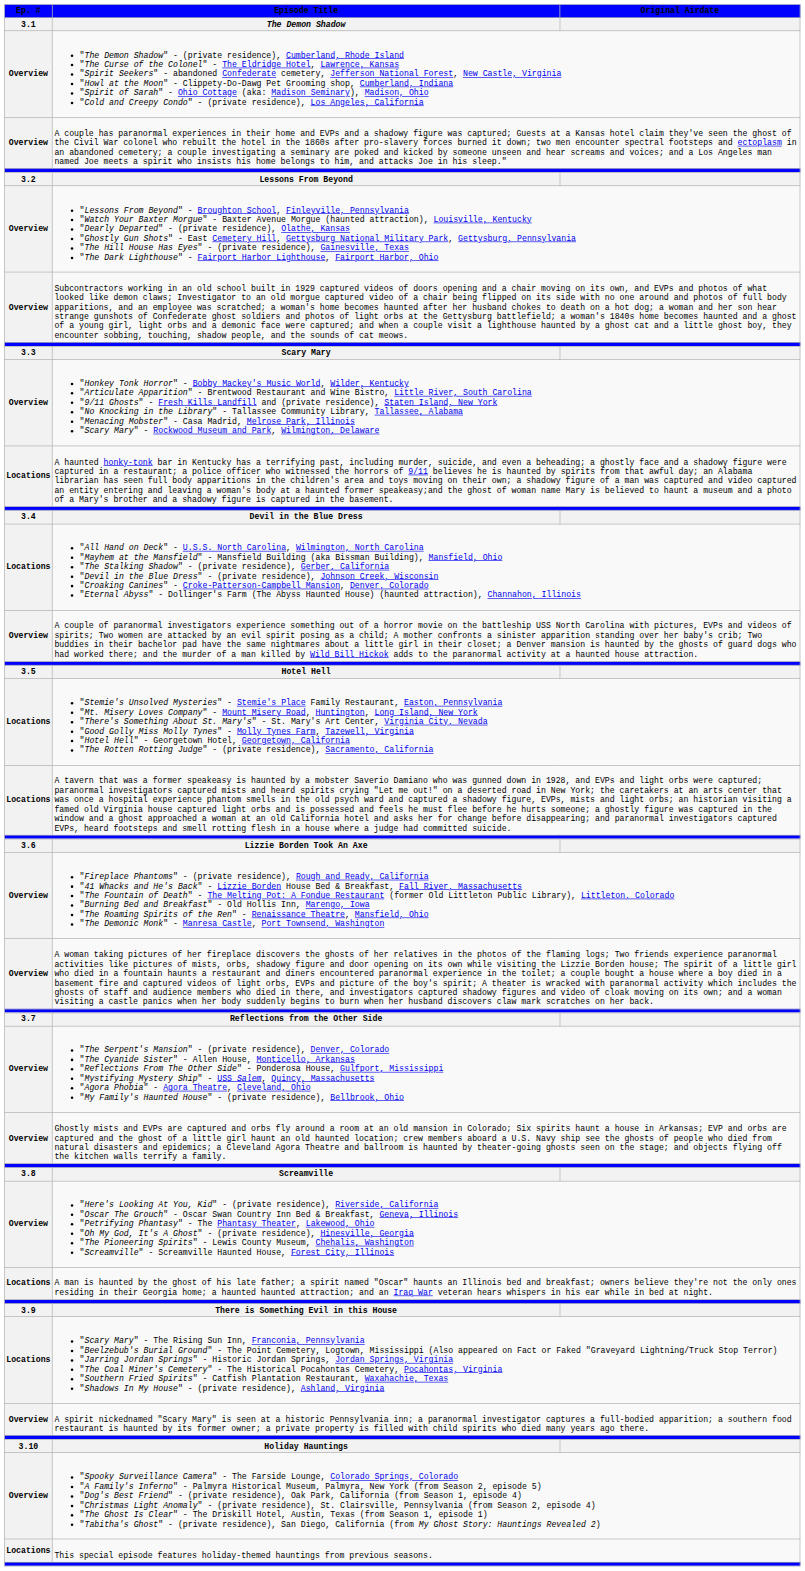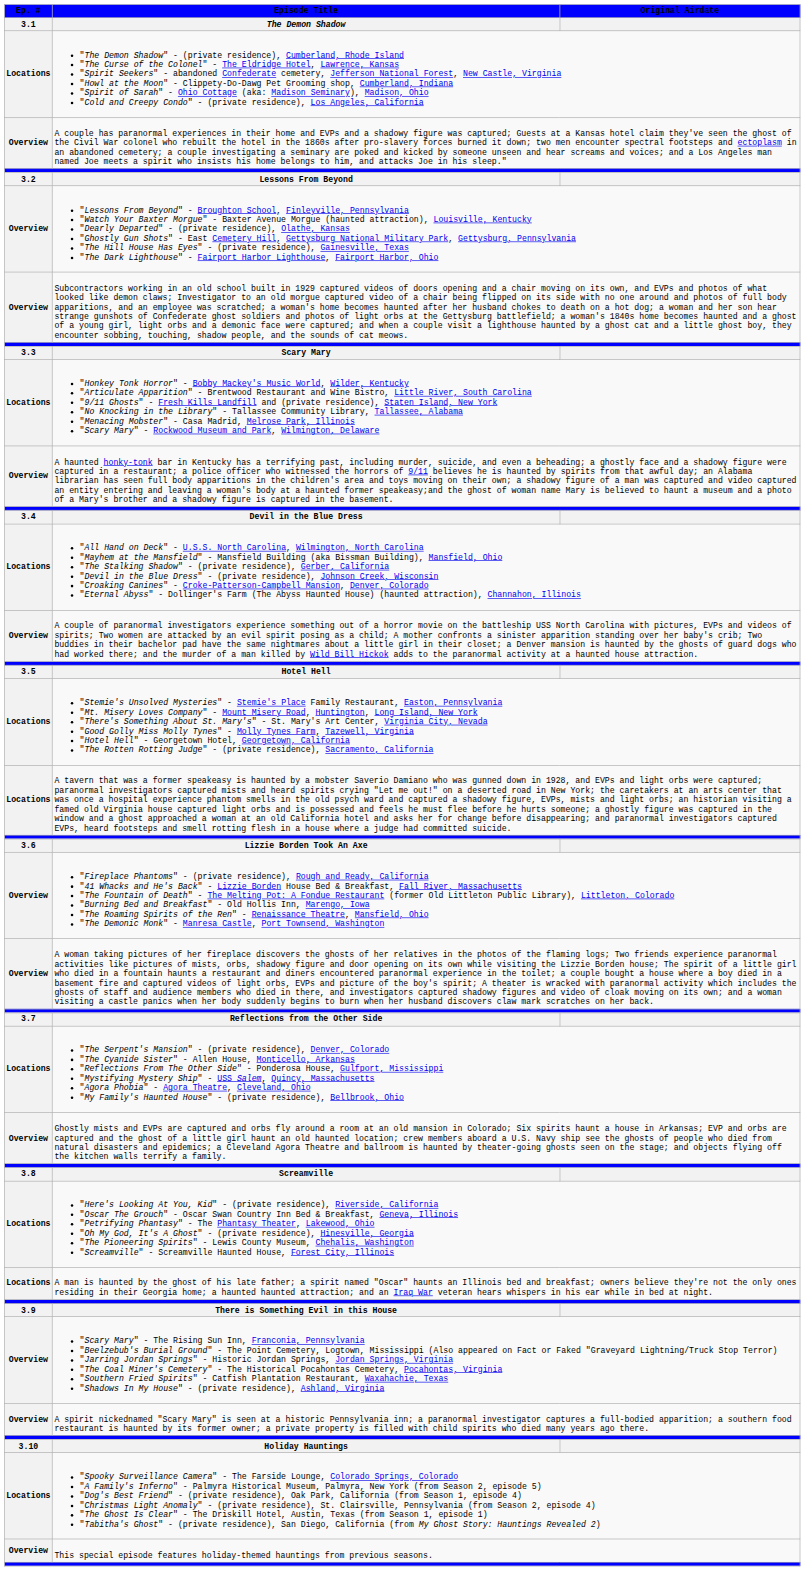(28, 74) Overview -> (28, 74) Locations
(28, 403) Overview -> (28, 403) Locations
(28, 476) Locations -> (28, 476) Overview
(28, 1069) Overview -> (28, 1069) Locations
(28, 1224) Overview -> (28, 1224) Locations
(28, 1360) Locations -> (28, 1360) Overview
(28, 1496) Overview -> (28, 1496) Locations
(28, 1551) Locations -> (28, 1551) Overview
